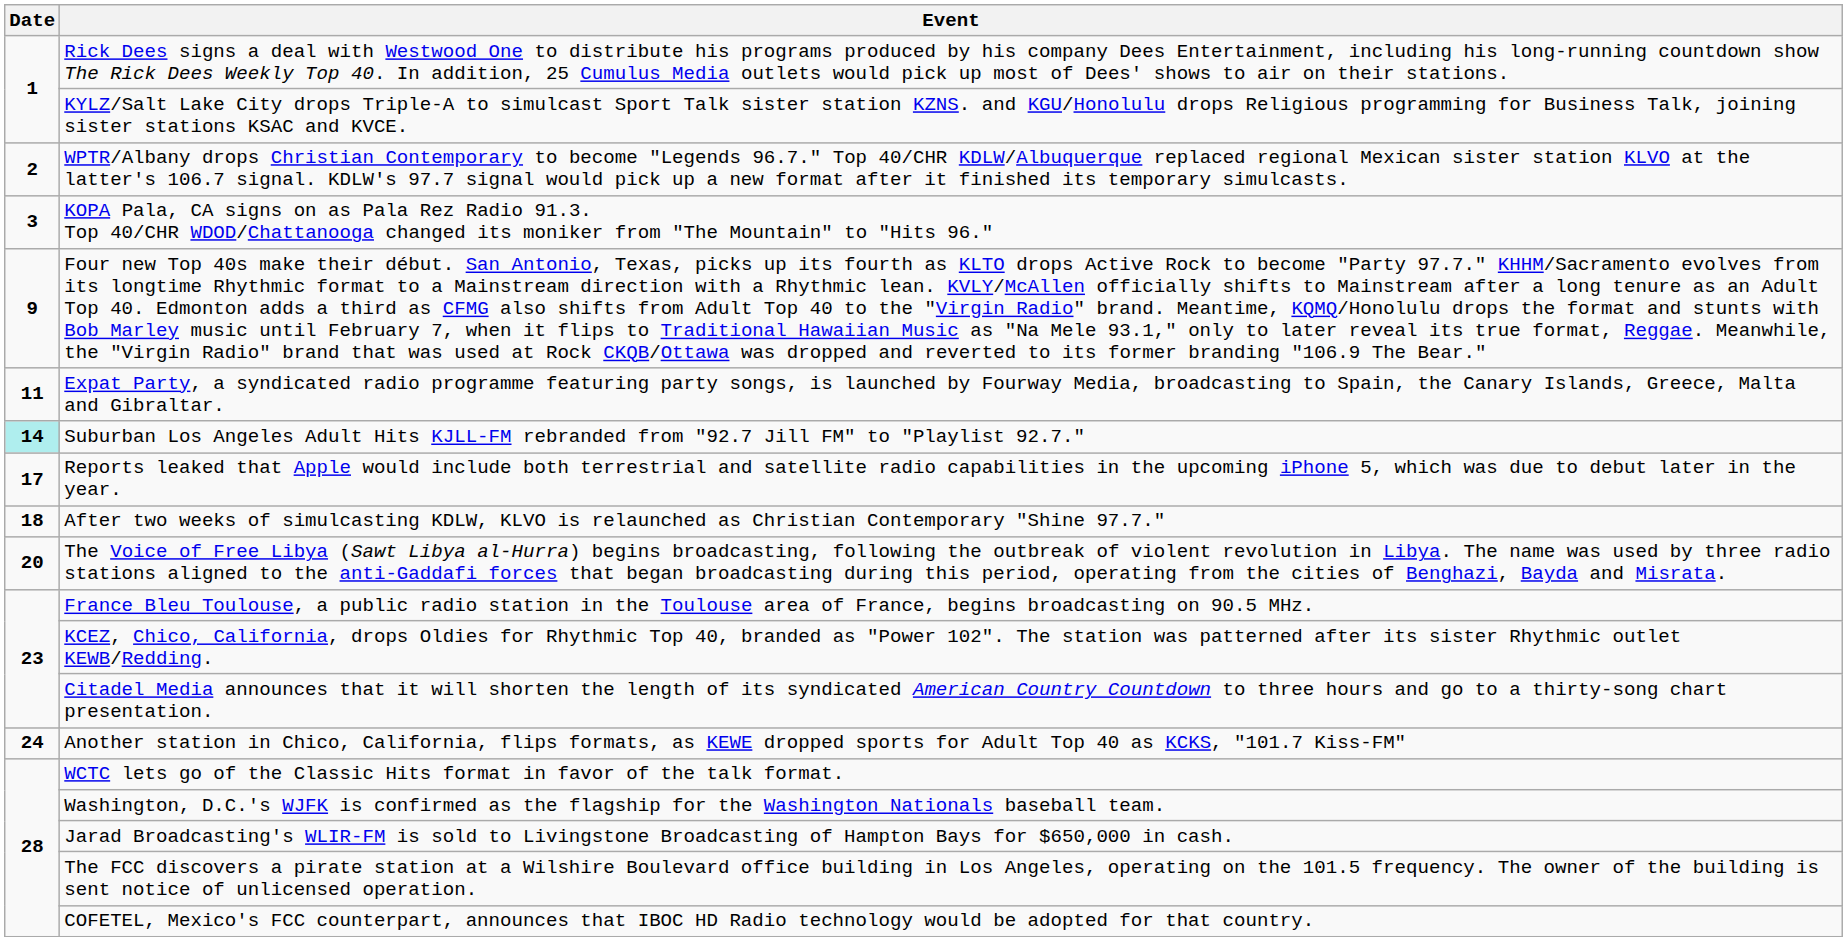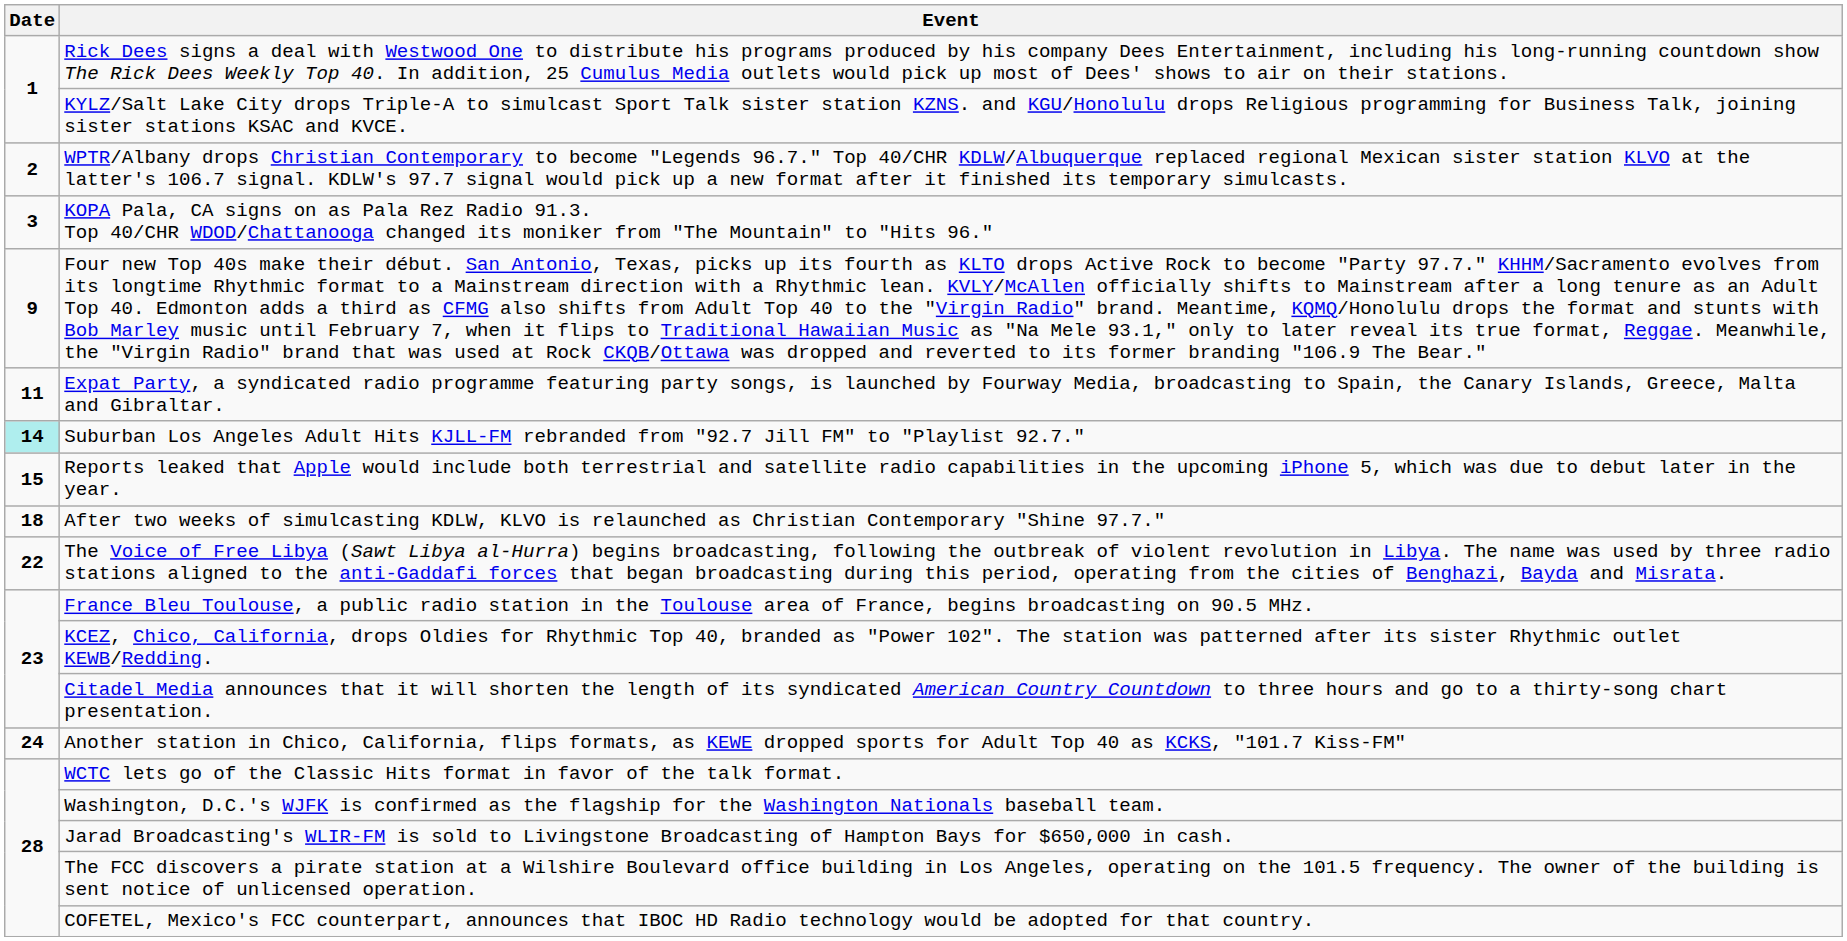(32, 479) 17 -> (32, 479) 15
(32, 563) 20 -> (32, 563) 22
